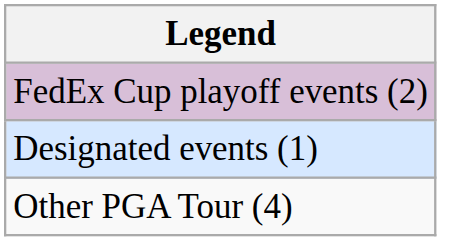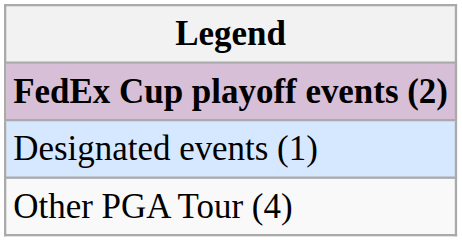(221, 91) normal -> (231, 91) bold
